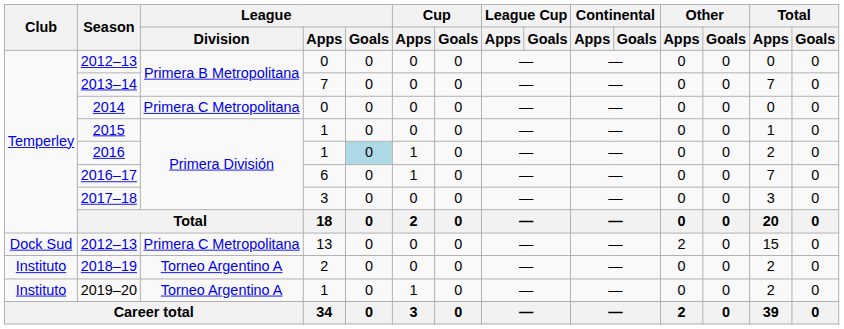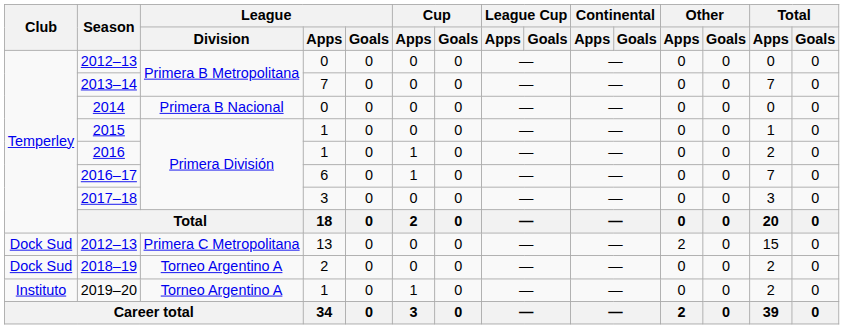(222, 107) Primera C Metropolitana -> (222, 107) Primera B Nacional
(369, 152) lightblue background -> (369, 152) no background
(41, 267) Instituto -> (41, 267) Dock Sud
